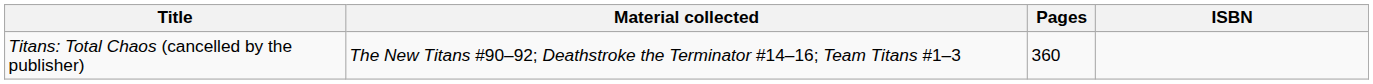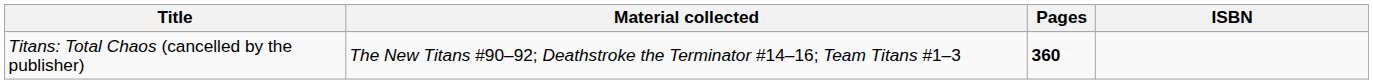(1046, 55) normal -> (1046, 55) bold
